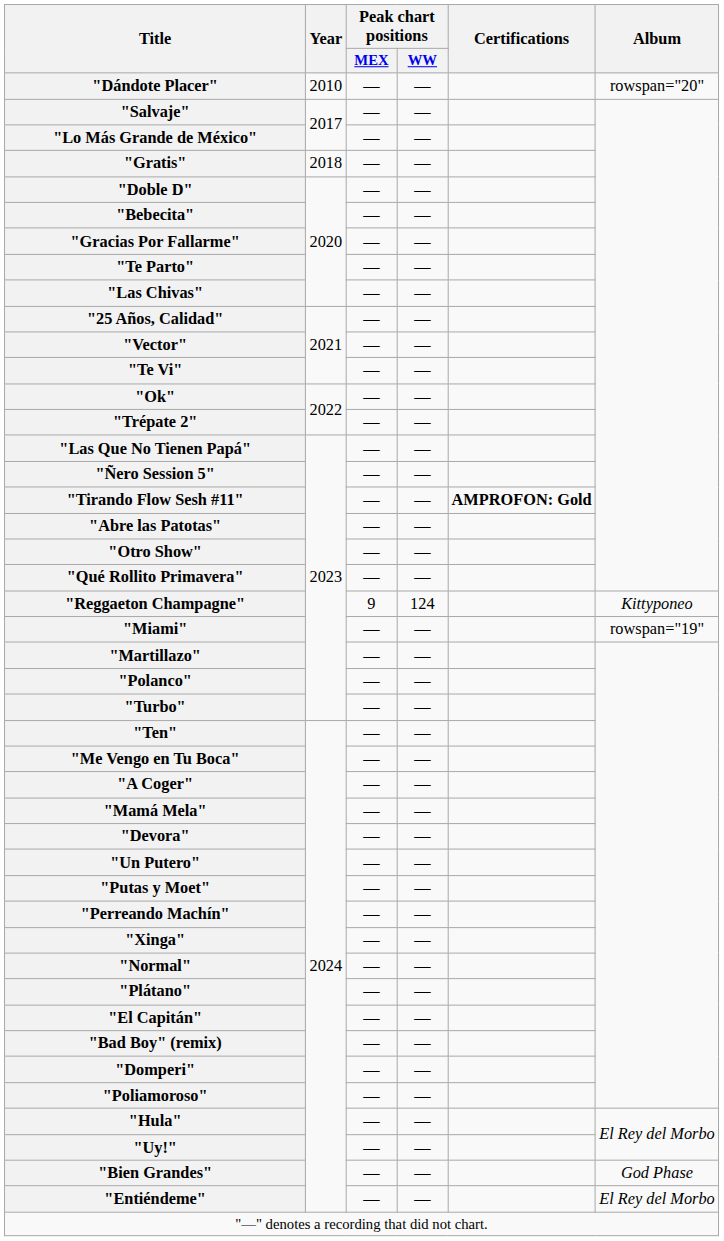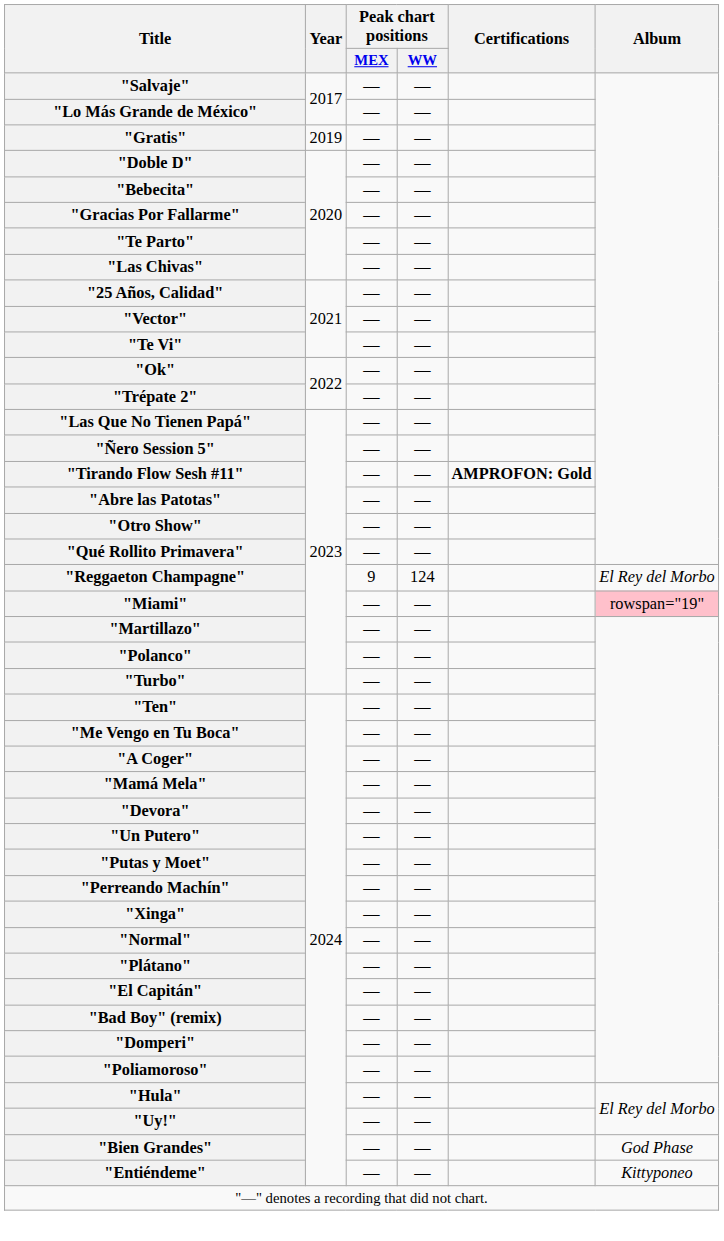- row: (155, 85)
(326, 163) 2018 -> (326, 137) 2019
(657, 603) Kittyponeo -> (657, 577) El Rey del Morbo
(657, 629) no background -> (657, 603) pink background
(657, 1198) El Rey del Morbo -> (657, 1172) Kittyponeo
